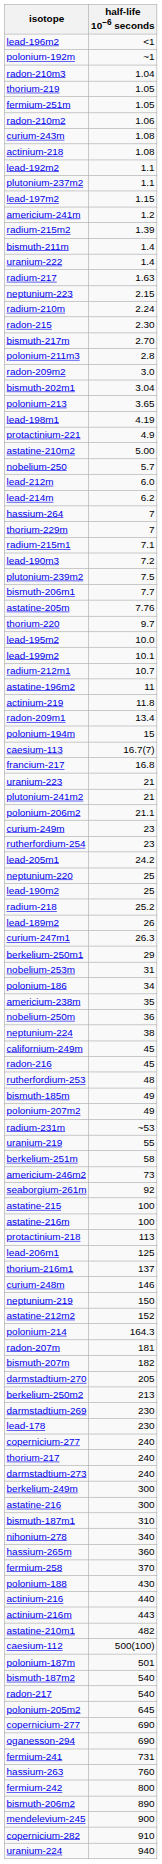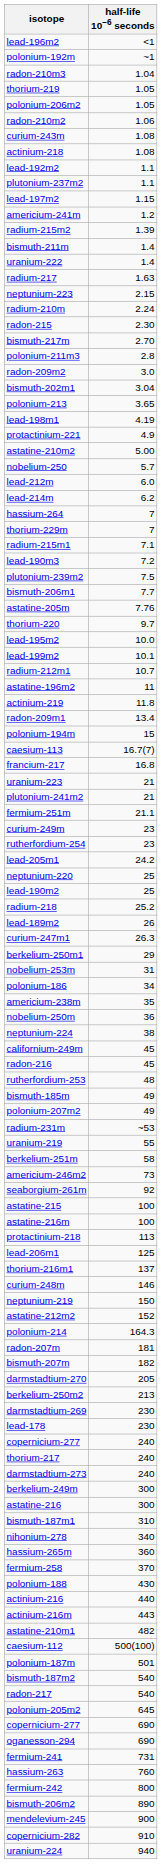(39, 104) fermium-251m -> (44, 104) polonium-206m2
(44, 812) polonium-206m2 -> (39, 812) fermium-251m
